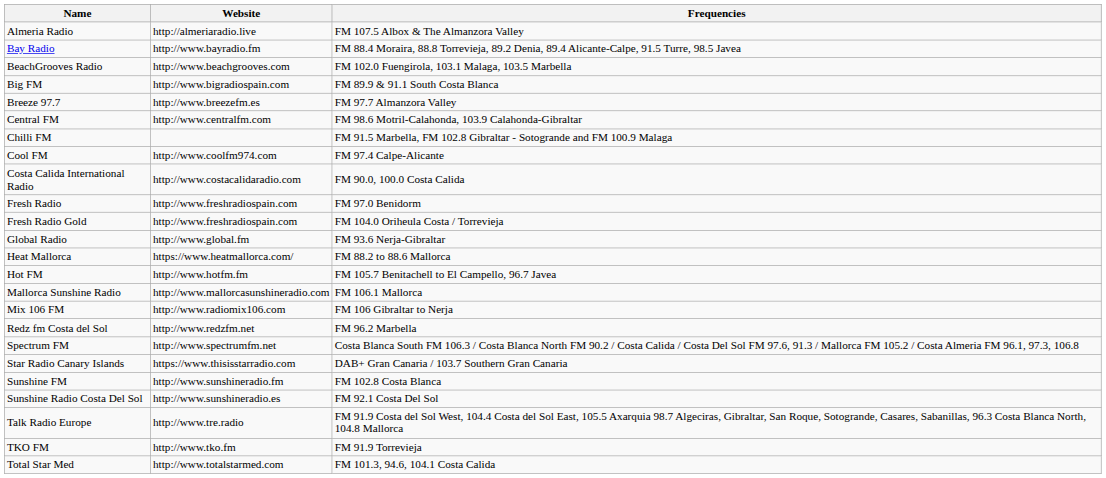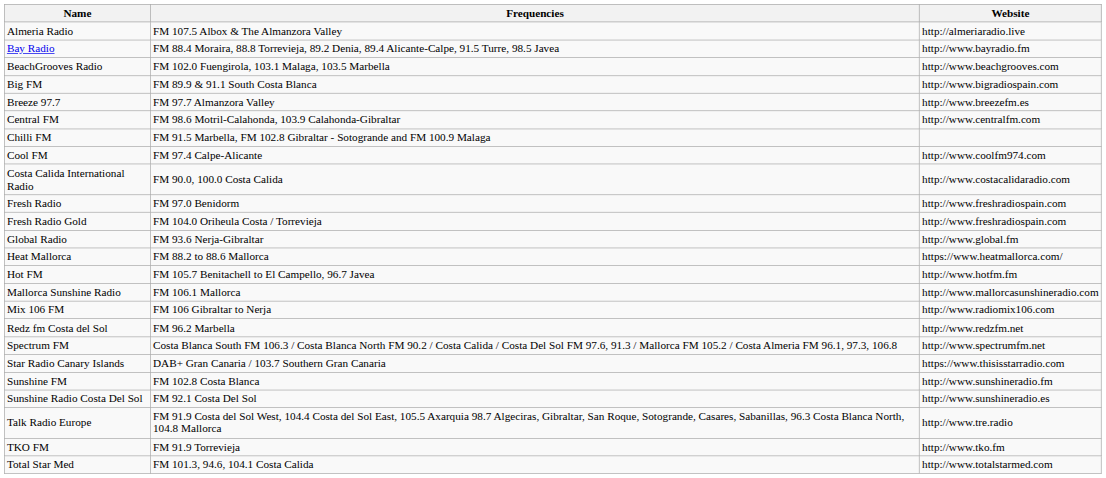columns swapped: (717, 13) <-> (241, 13)
